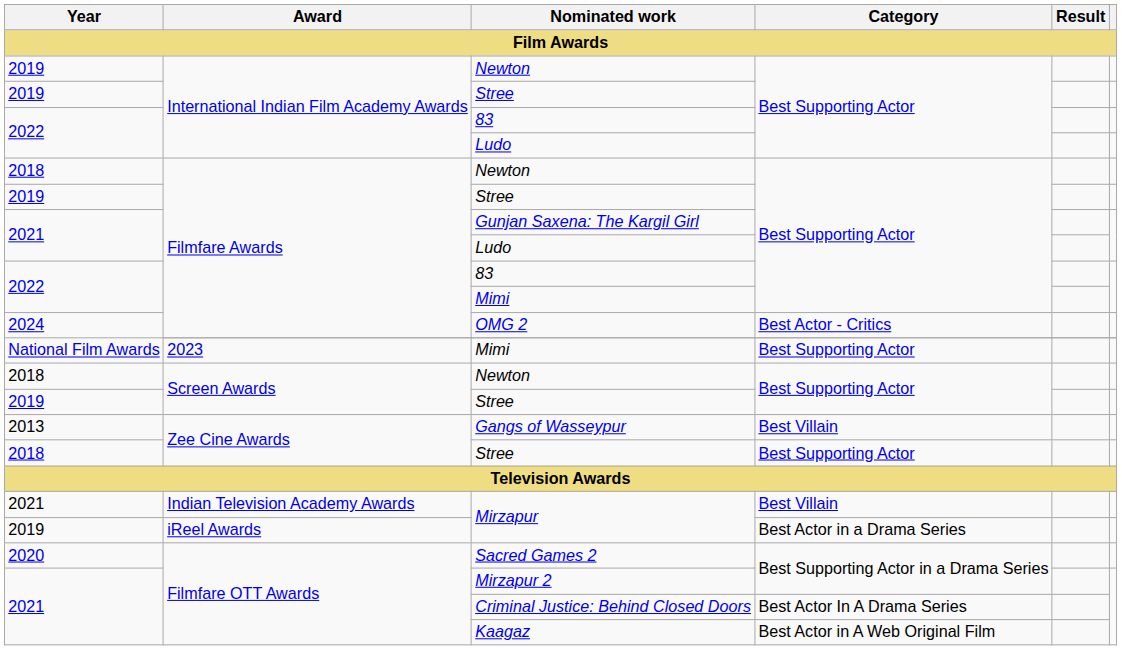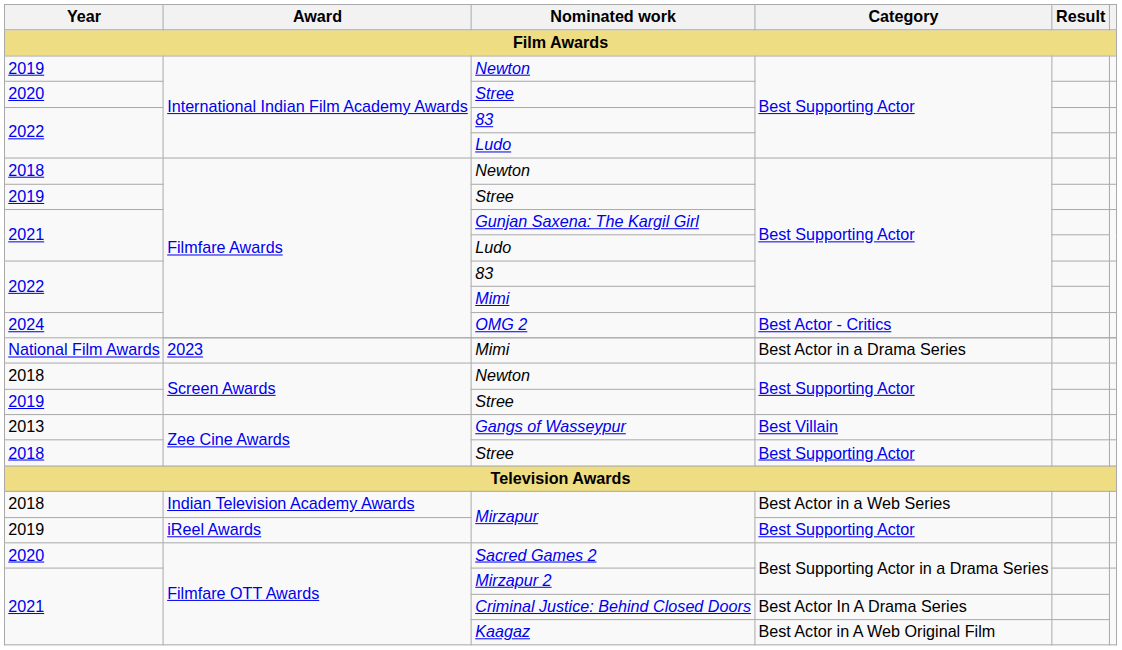(26, 94) 2019 -> (26, 94) 2020
(837, 350) Best Supporting Actor -> (862, 350) Best Actor in a Drama Series
(26, 504) 2021 -> (26, 504) 2018
(798, 504) Best Villain -> (854, 504) Best Actor in a Web Series
(862, 529) Best Actor in a Drama Series -> (837, 529) Best Supporting Actor
